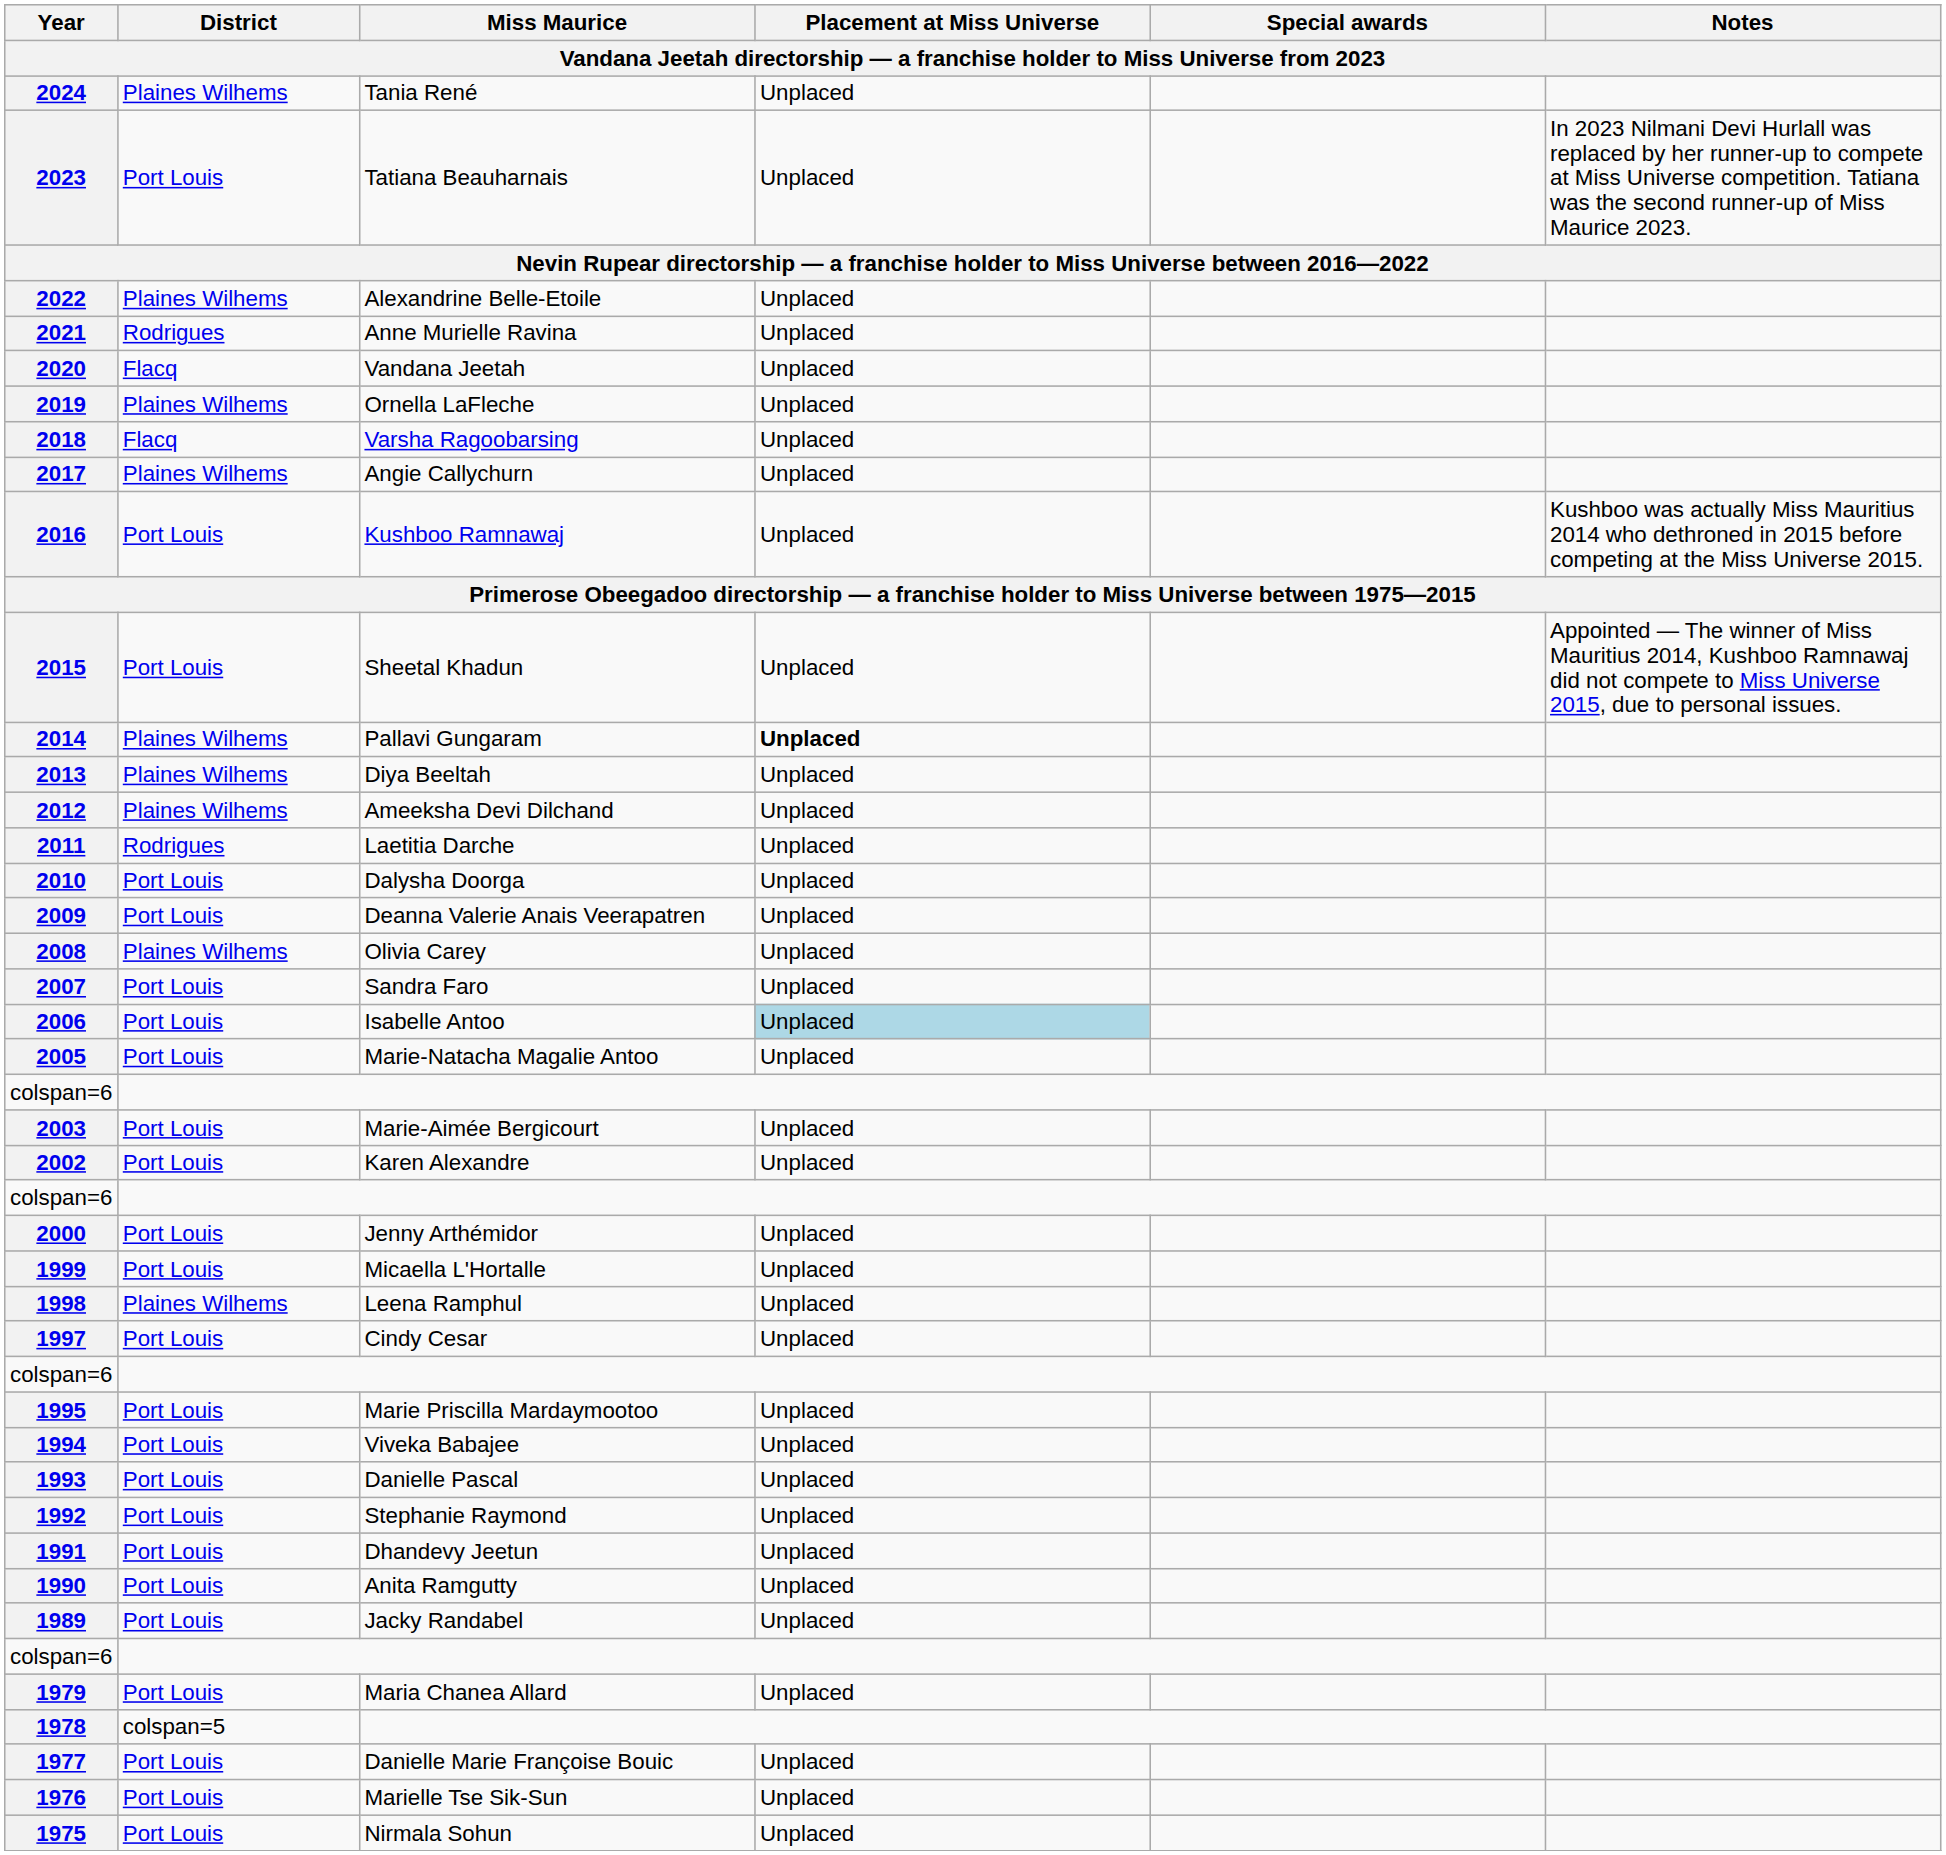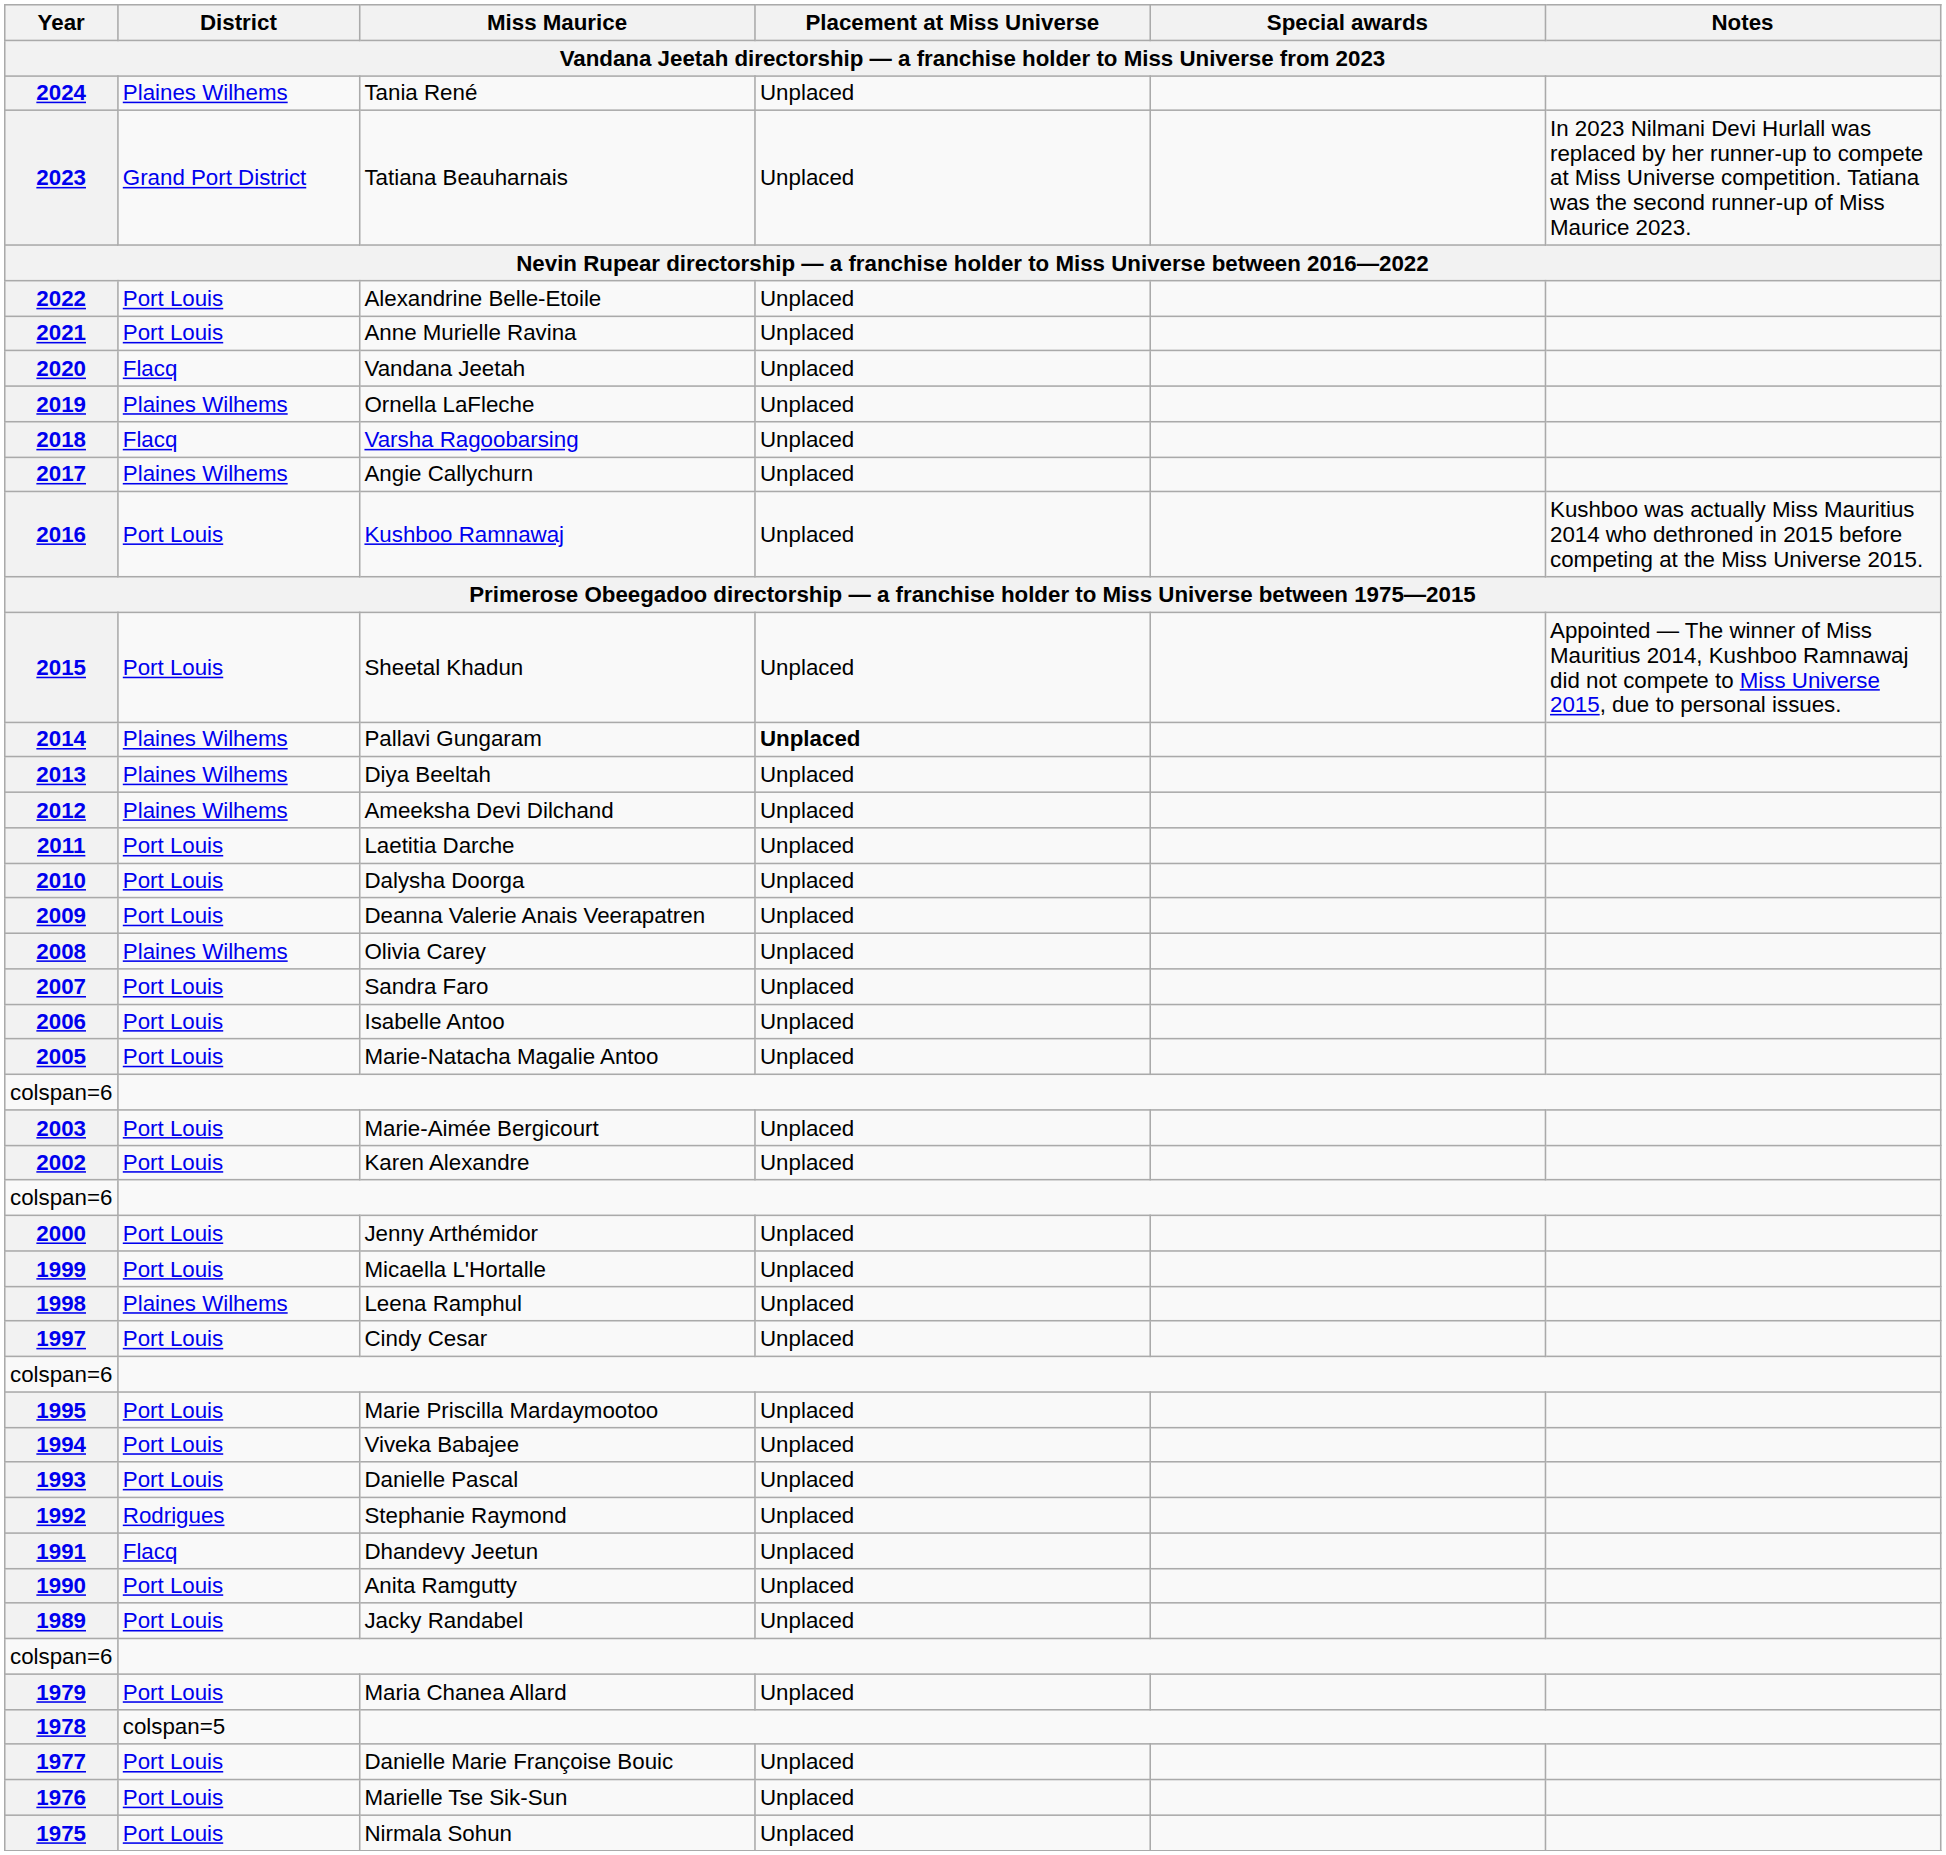(173, 178) Port Louis -> (215, 178) Grand Port District
(205, 298) Plaines Wilhems -> (173, 298) Port Louis
(174, 334) Rodrigues -> (173, 334) Port Louis
(174, 845) Rodrigues -> (173, 845) Port Louis
(807, 1022) lightblue background -> (807, 1022) no background
(173, 1515) Port Louis -> (174, 1515) Rodrigues
(173, 1551) Port Louis -> (150, 1551) Flacq
